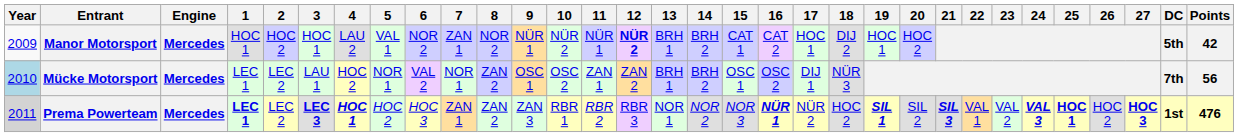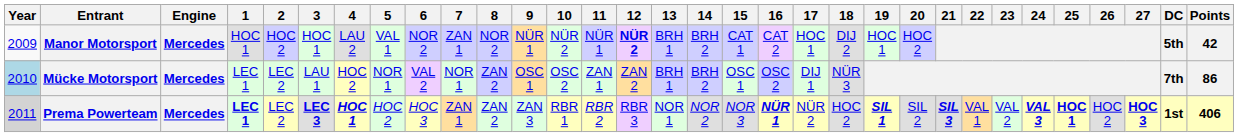(1210, 78) 56 -> (1210, 78) 86
(1210, 113) 476 -> (1210, 113) 406
